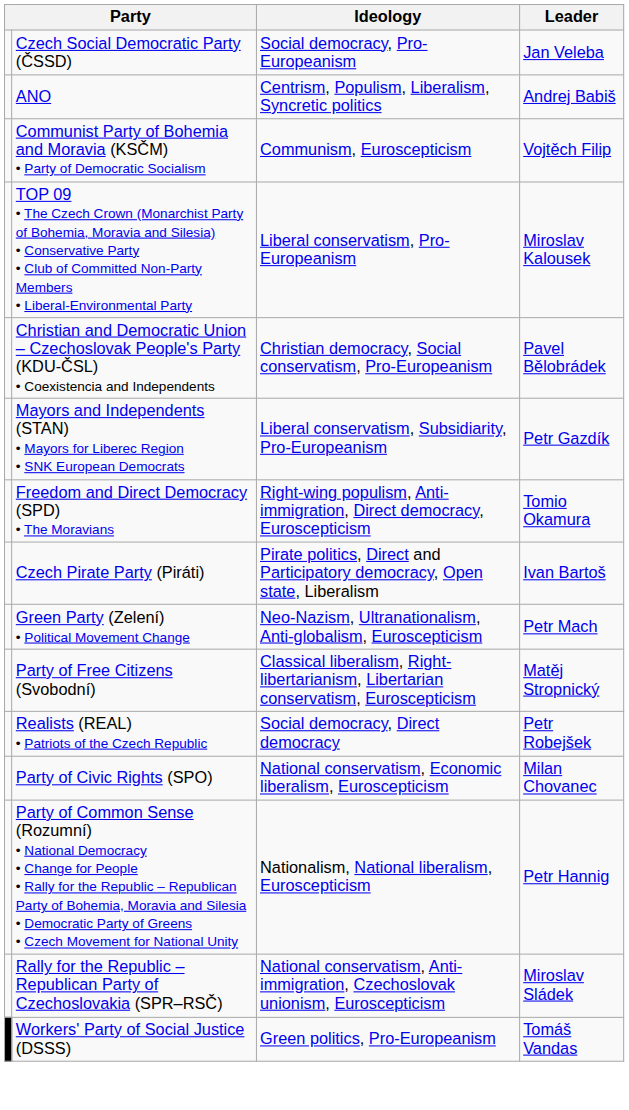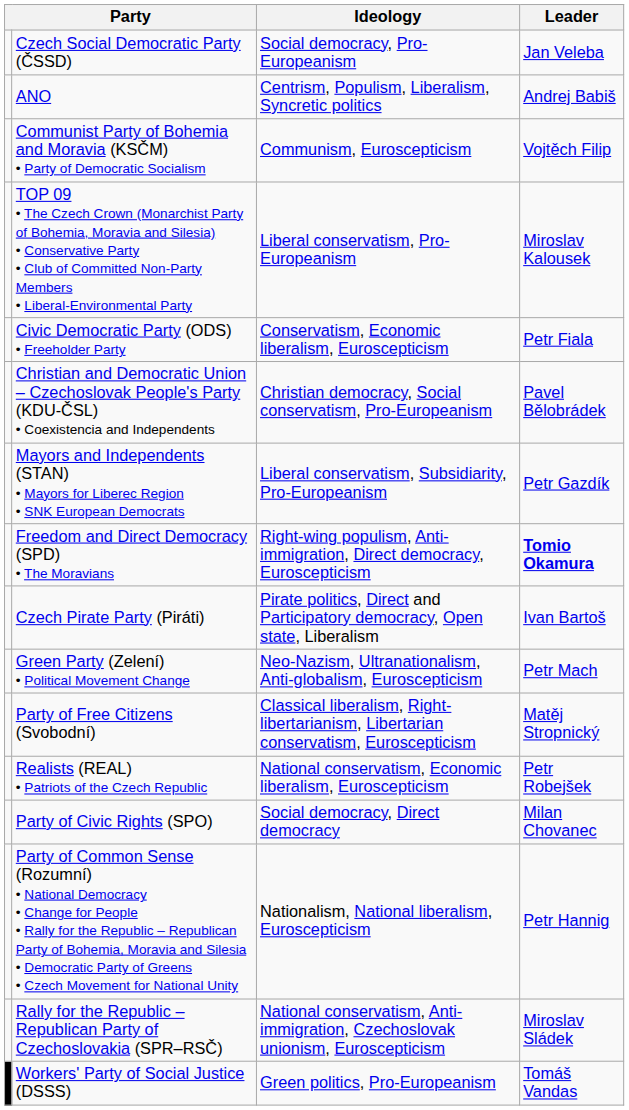+ row: (124, 339)
(557, 510) normal -> (559, 554) bold
(350, 733) Social democracy, Direct democracy -> (381, 777) National conservatism, Economic liberalism, Euroscepticism
(381, 777) National conservatism, Economic liberalism, Euroscepticism -> (350, 822) Social democracy, Direct democracy
